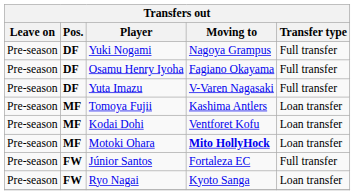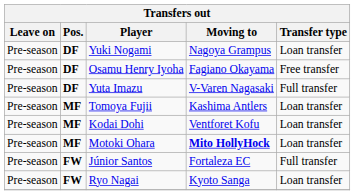(308, 50) Full transfer -> (311, 50) Loan transfer
(308, 69) Full transfer -> (309, 69) Free transfer
